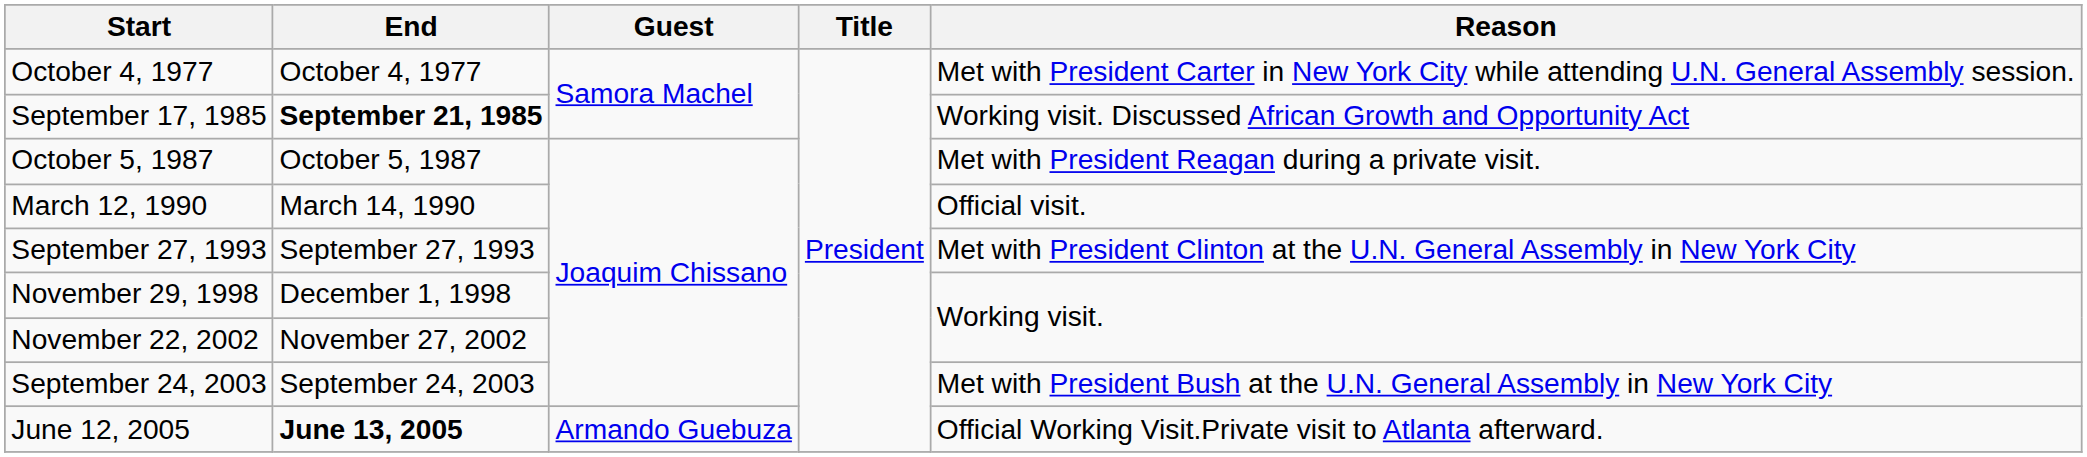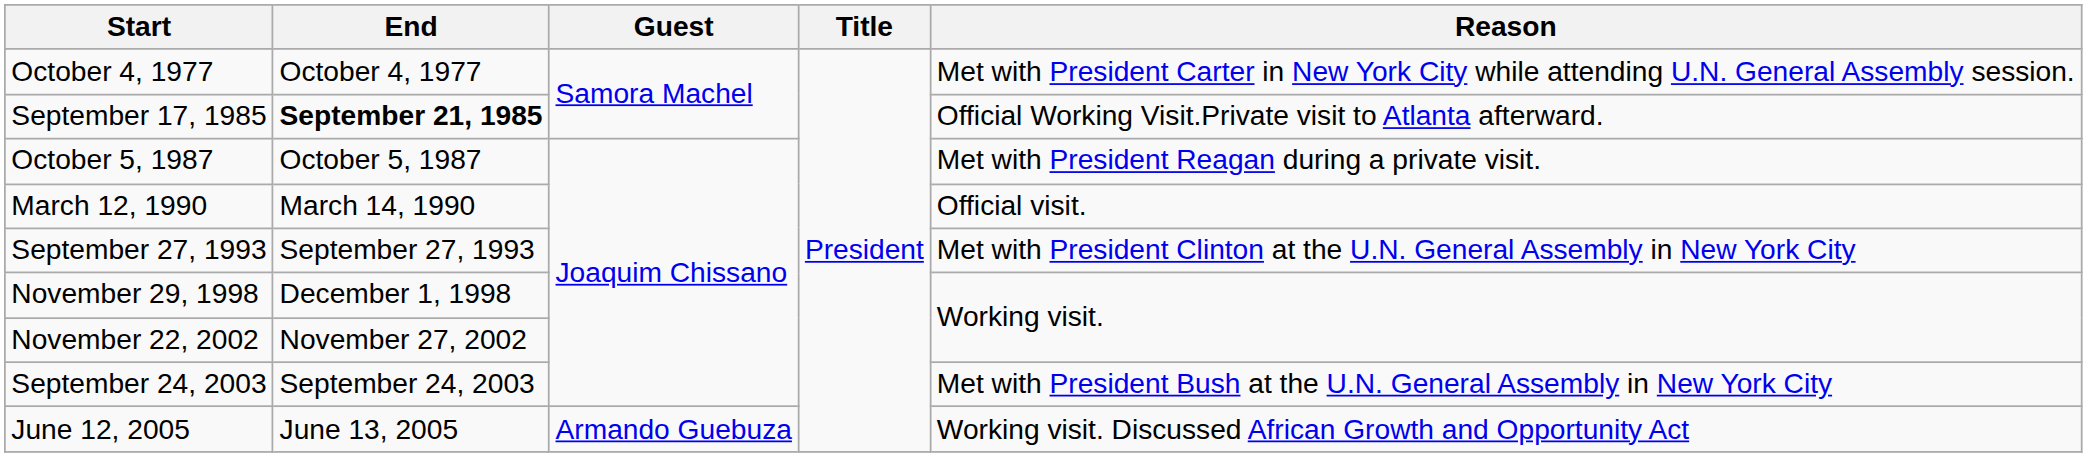(1313, 116) Working visit. Discussed African Growth and Opportunity Act -> (1270, 116) Official Working Visit.Private visit to Atlanta afterward.
(371, 428) bold -> (369, 428) normal
(1270, 428) Official Working Visit.Private visit to Atlanta afterward. -> (1313, 428) Working visit. Discussed African Growth and Opportunity Act
